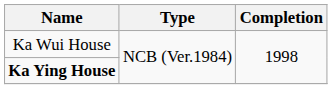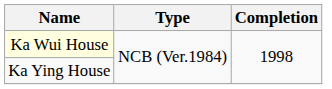(62, 44) no background -> (59, 44) lightyellow background
(62, 70) bold -> (59, 70) normal
